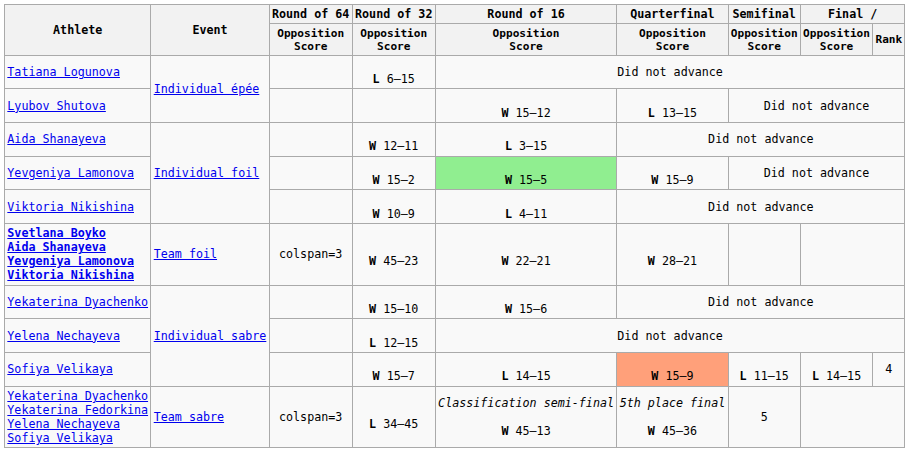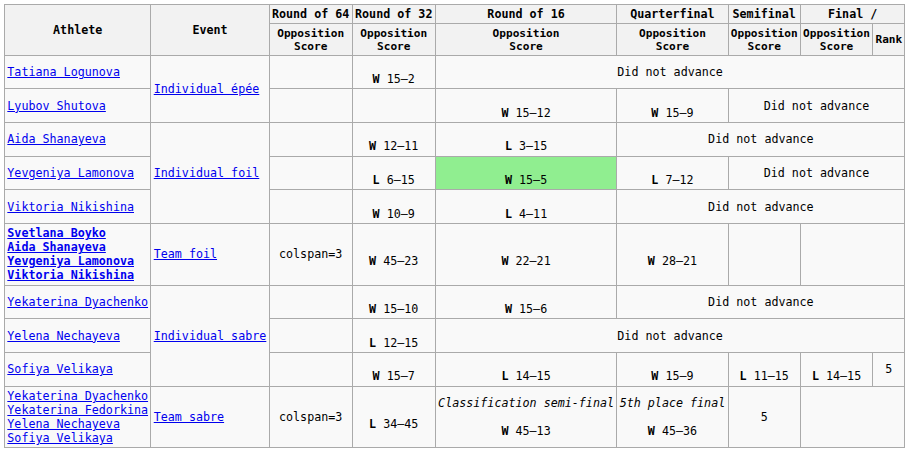(394, 79) L 6–15 -> (394, 79) W 15–2
(672, 113) L 13–15 -> (672, 113) W 15–9
(394, 180) W 15–2 -> (394, 180) L 6–15
(672, 180) W 15–9 -> (672, 180) L 7–12
(672, 376) lightsalmon background -> (672, 376) no background
(889, 369) 4 -> (889, 369) 5
